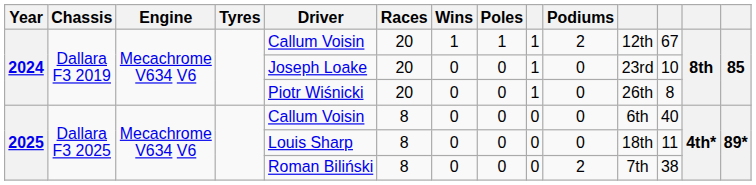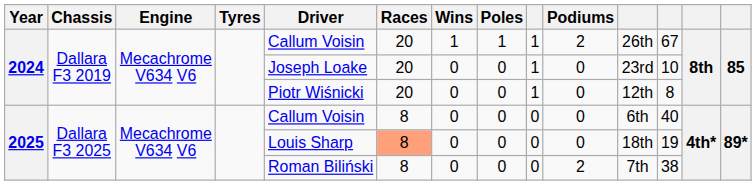(638, 42) 12th -> (638, 42) 26th
(638, 92) 26th -> (638, 92) 12th
(404, 142) no background -> (404, 142) lightsalmon background
(670, 142) 11 -> (670, 142) 19
